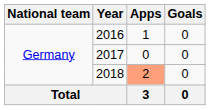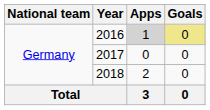(146, 34) no background -> (146, 34) lightgrey background
(185, 34) no background -> (185, 34) khaki background
(146, 74) lightsalmon background -> (146, 74) no background
